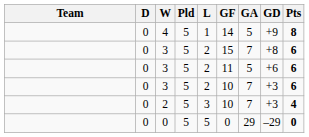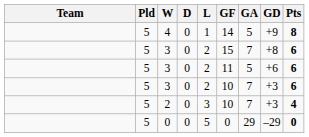columns swapped: (186, 13) <-> (146, 13)
